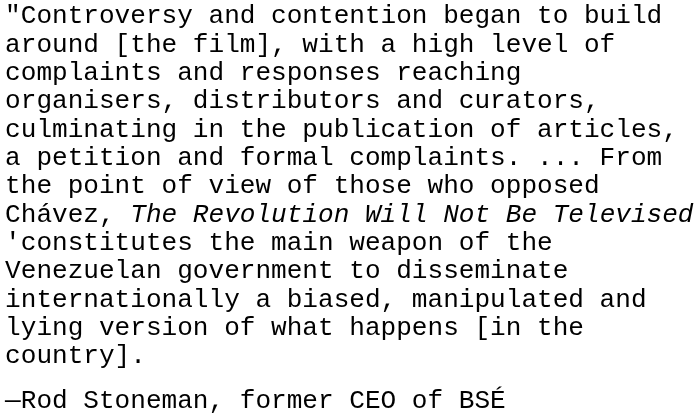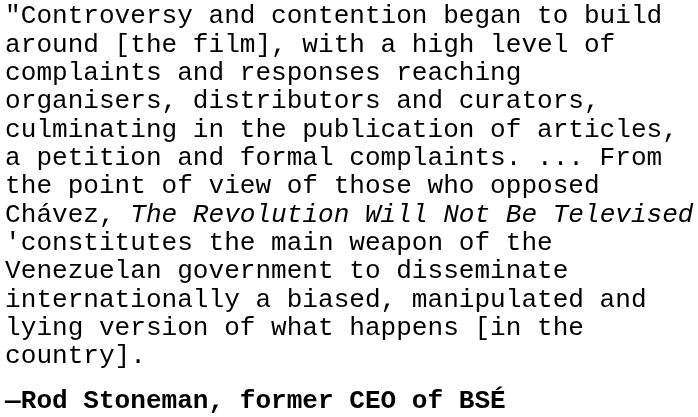(255, 401) normal -> (255, 401) bold
